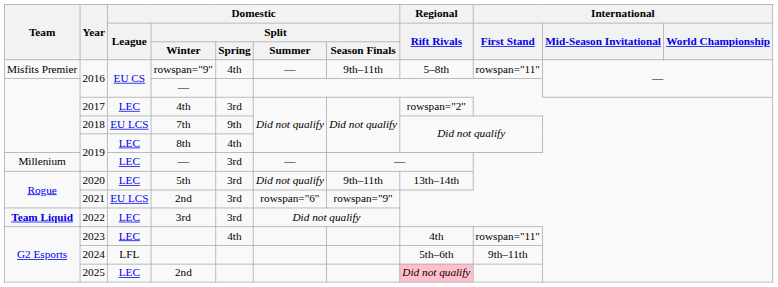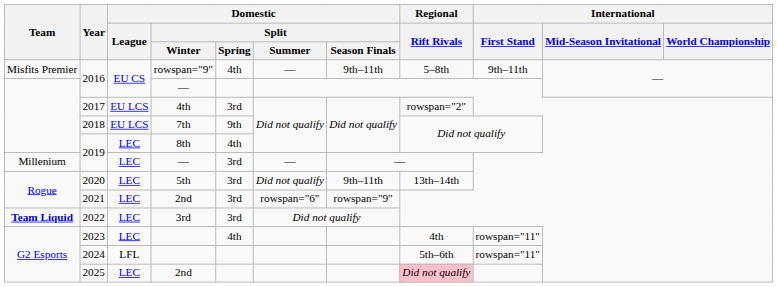(508, 69) rowspan="11" -> (508, 69) 9th–11th
(129, 106) LEC -> (129, 106) EU LCS
(129, 199) EU LCS -> (129, 199) LEC
(508, 254) 9th–11th -> (508, 254) rowspan="11"
